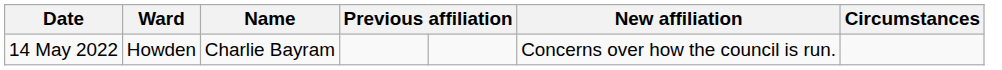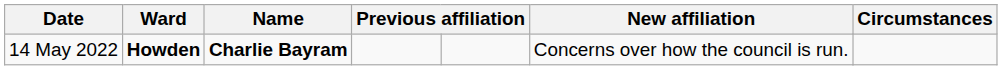(161, 49) normal -> (164, 49) bold
(270, 49) normal -> (278, 49) bold
